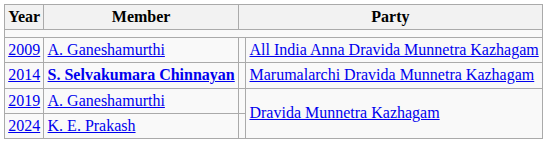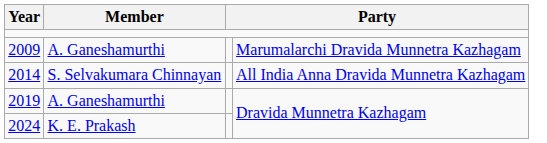(394, 49) All India Anna Dravida Munnetra Kazhagam -> (378, 49) Marumalarchi Dravida Munnetra Kazhagam
(141, 75) bold -> (134, 75) normal
(392, 75) Marumalarchi Dravida Munnetra Kazhagam -> (381, 75) All India Anna Dravida Munnetra Kazhagam
